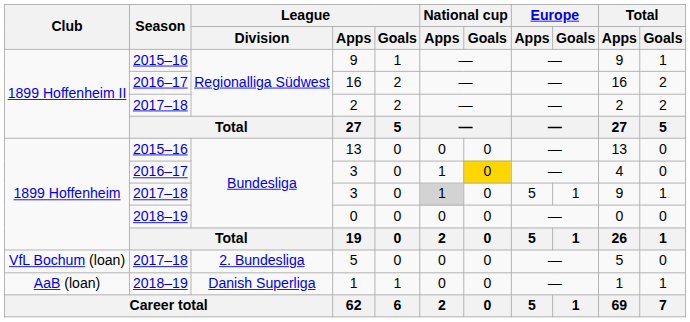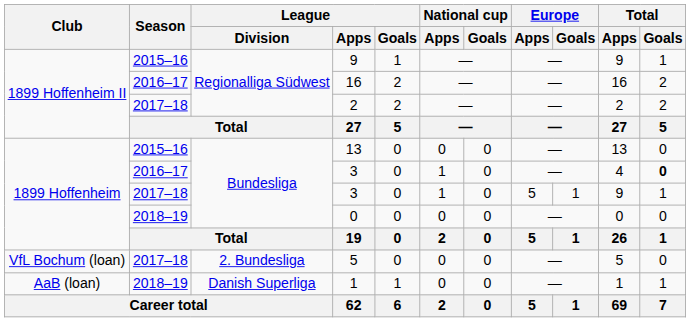(487, 171) gold background -> (487, 171) no background
(663, 171) normal -> (663, 171) bold
(442, 194) lightgrey background -> (442, 194) no background
